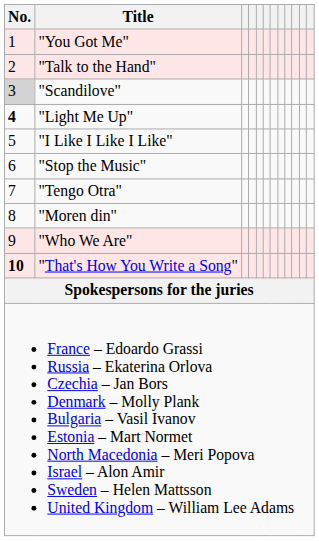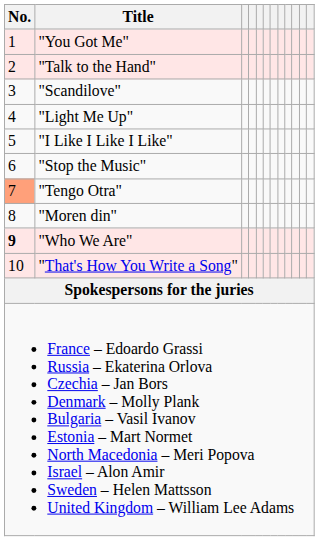(12, 91) lightgrey background -> (12, 91) no background
(12, 116) bold -> (12, 116) normal
(12, 191) no background -> (12, 191) lightsalmon background
(12, 240) normal -> (12, 240) bold
(16, 265) bold -> (16, 265) normal
